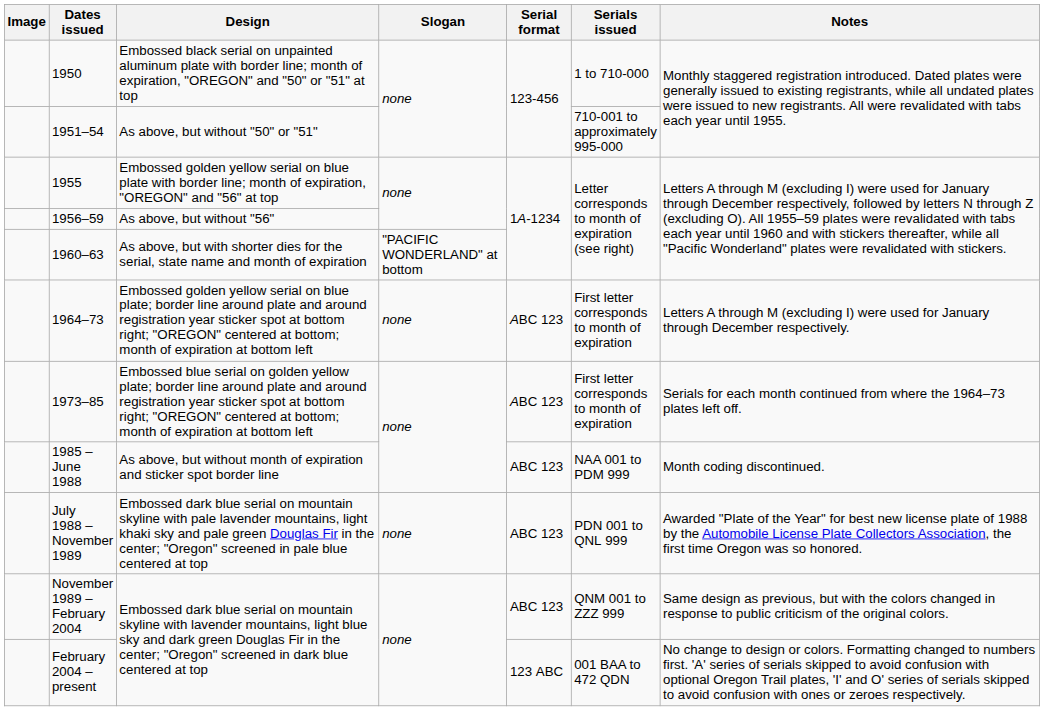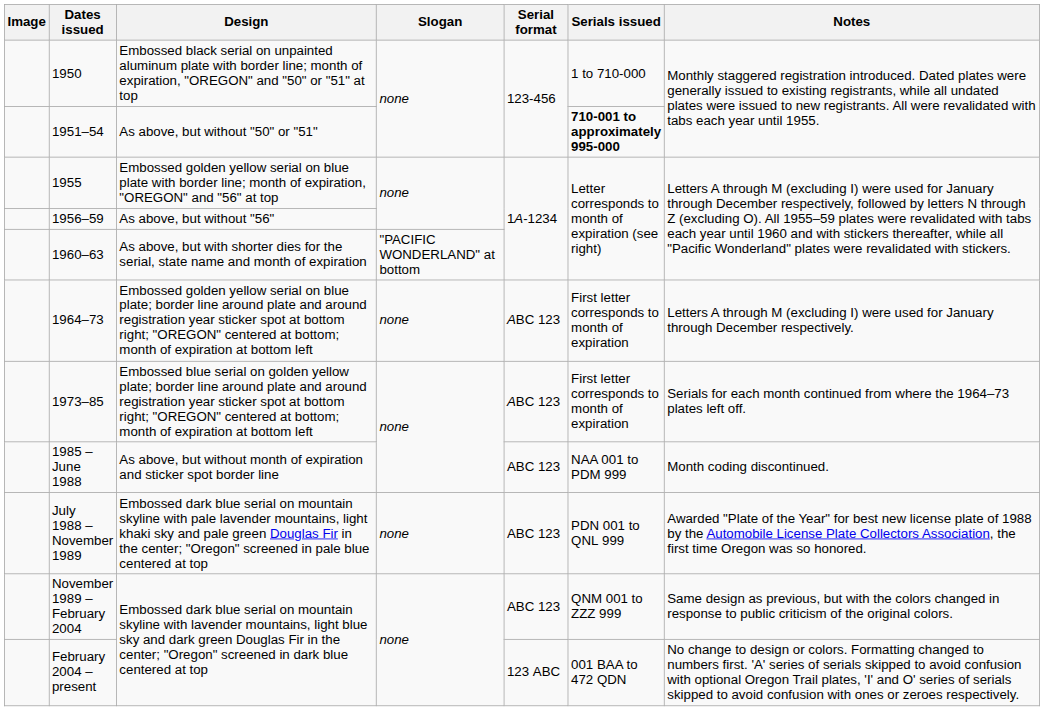(616, 131) normal -> (616, 131) bold
